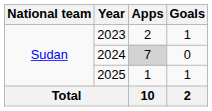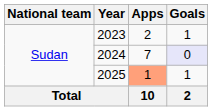(148, 55) lightgrey background -> (148, 55) no background
(187, 55) no background -> (187, 55) lavender background
(148, 75) no background -> (148, 75) lightsalmon background
